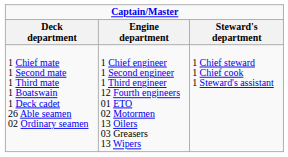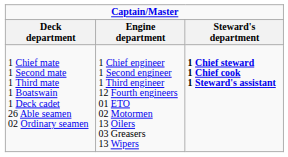(233, 73) normal -> (232, 73) bold
